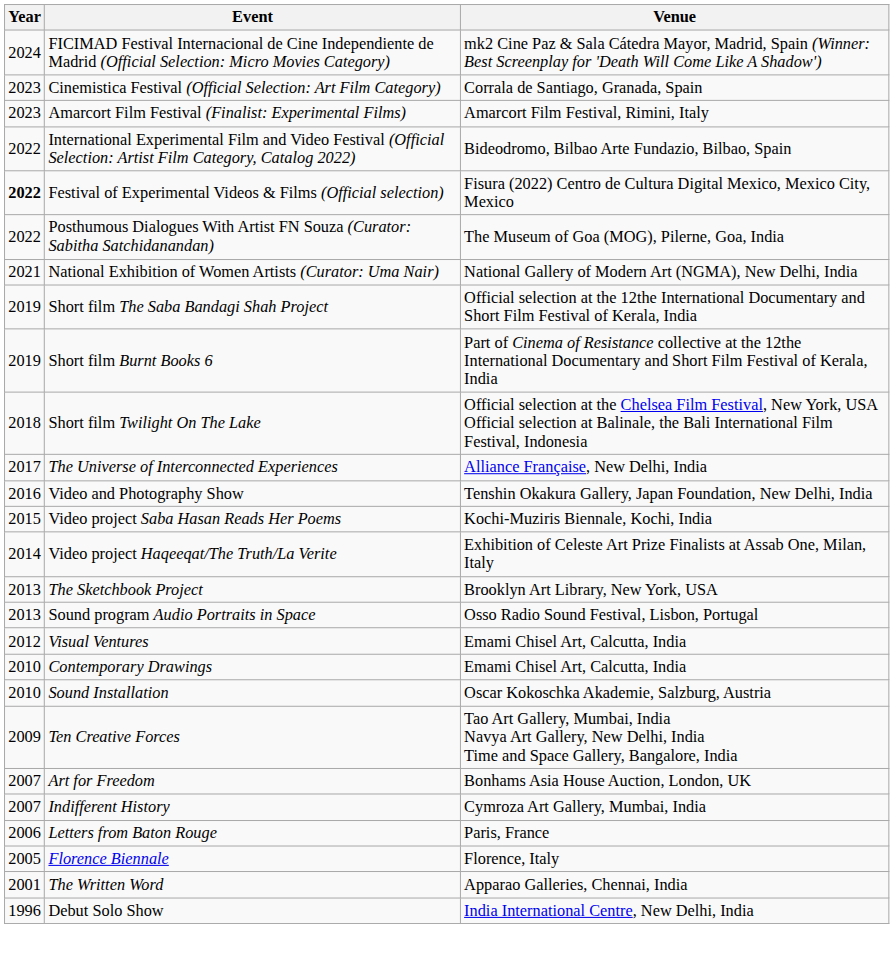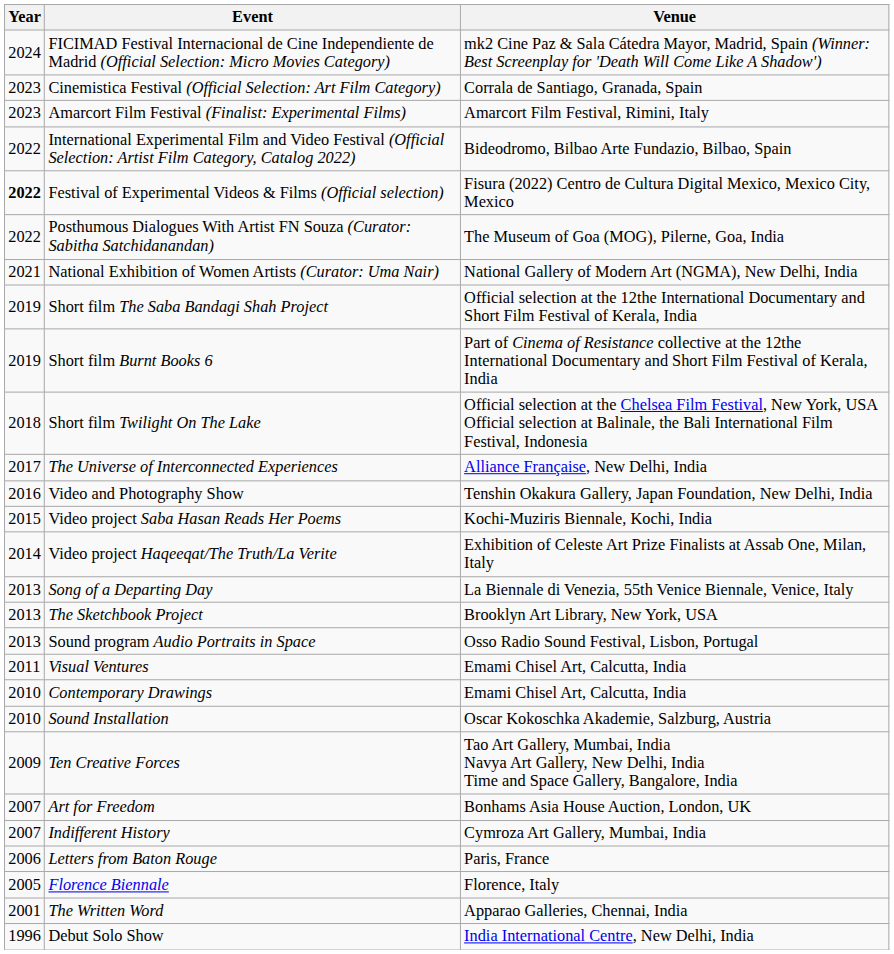+ row: (130, 589)
(25, 641) 2012 -> (24, 666) 2011
